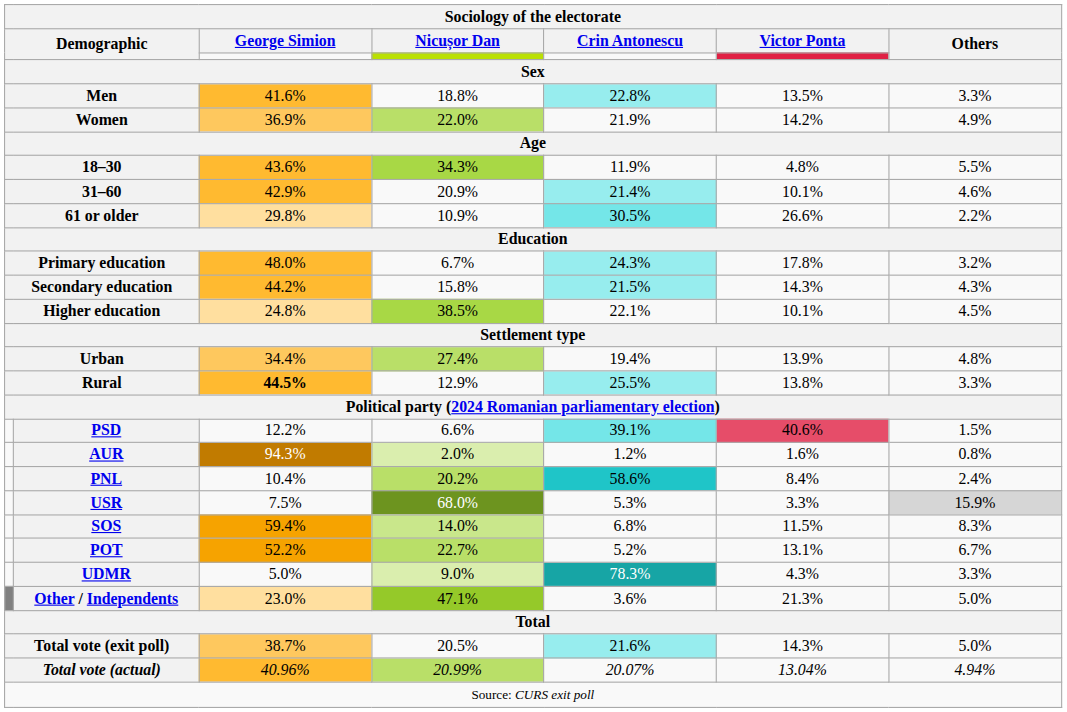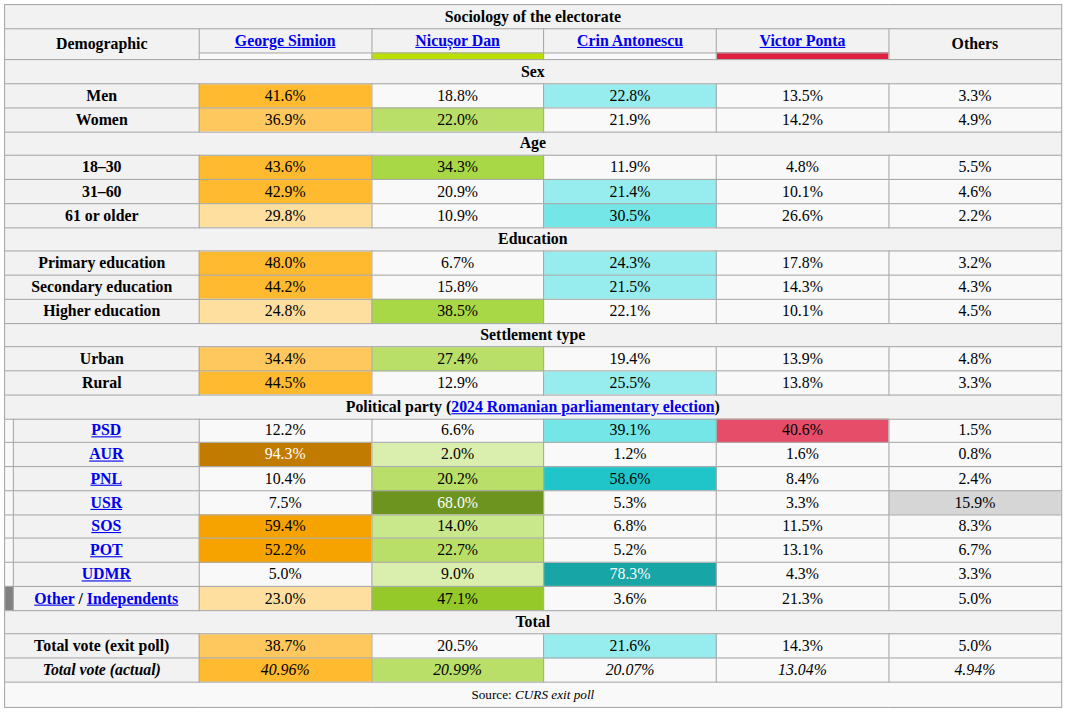(285, 383) bold -> (285, 383) normal
